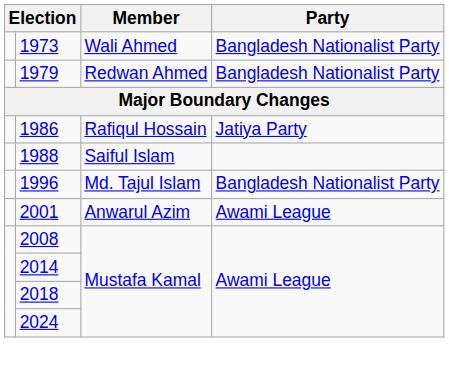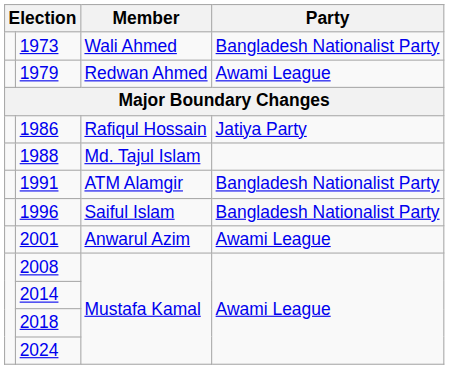(328, 73) Bangladesh Nationalist Party -> (273, 73) Awami League
(130, 156) Saiful Islam -> (142, 156) Md. Tajul Islam
+ row: (39, 184)
(142, 184) Md. Tajul Islam -> (130, 211) Saiful Islam
